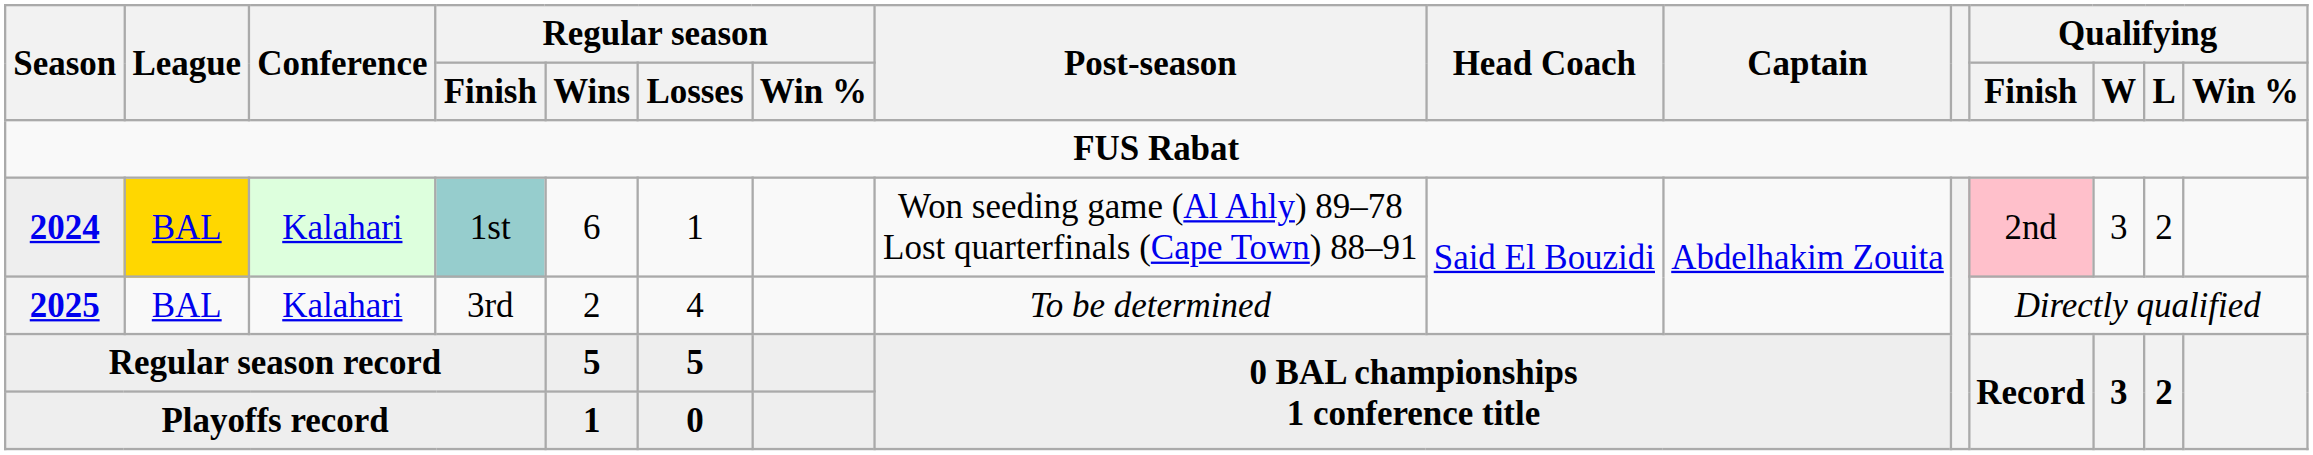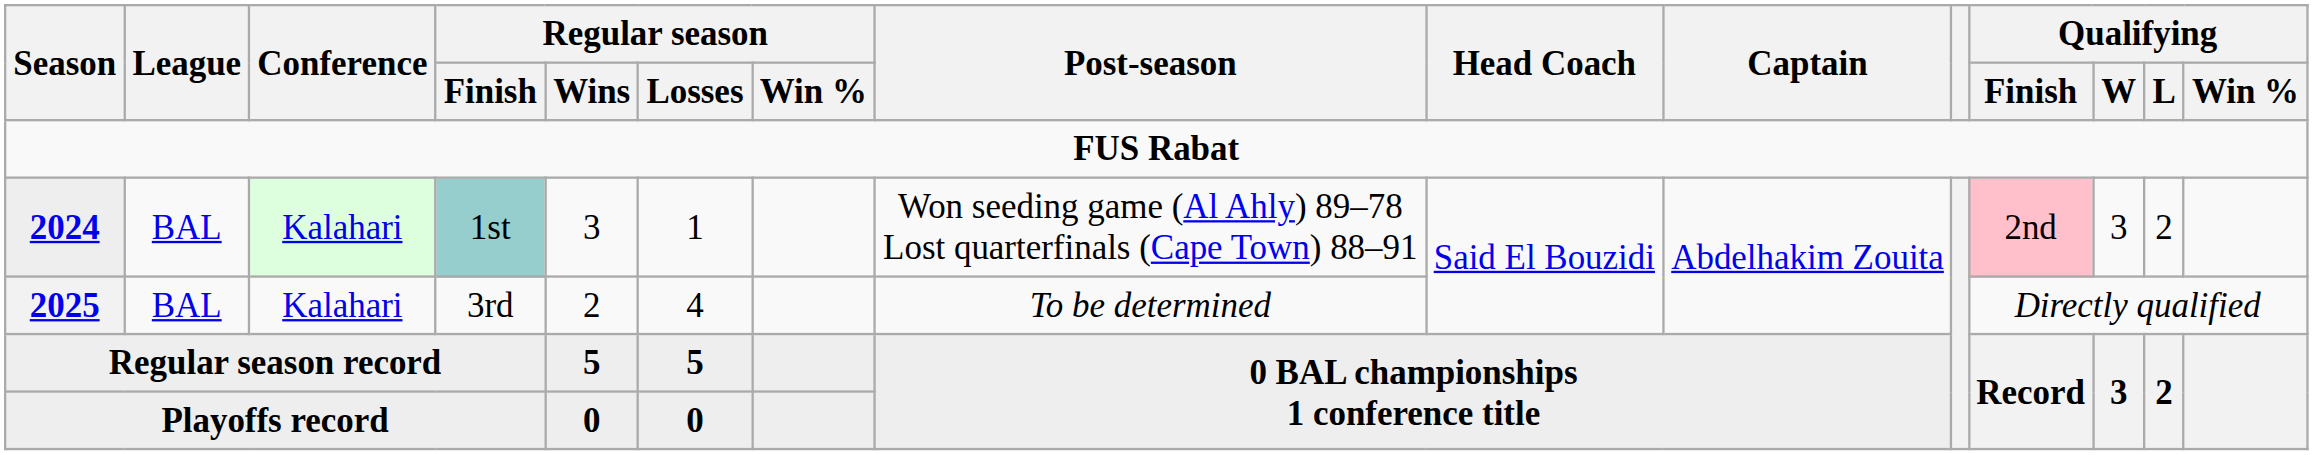(187, 227) gold background -> (187, 227) no background
(592, 227) 6 -> (592, 227) 3
(592, 420) 1 -> (592, 420) 0
